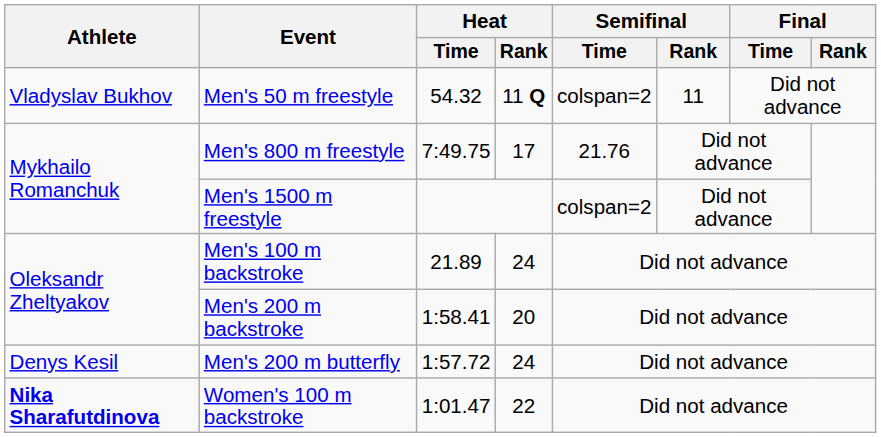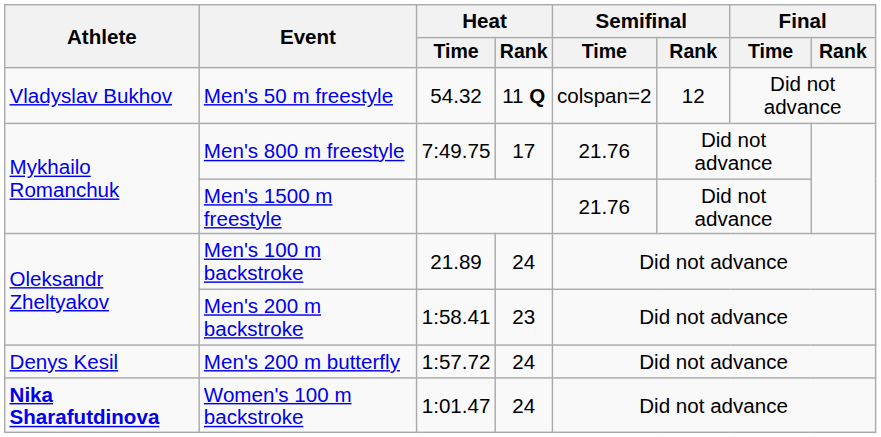(693, 96) 11 -> (693, 96) 12
(604, 207) colspan=2 -> (604, 207) 21.76
(524, 318) 20 -> (524, 318) 23
(524, 406) 22 -> (524, 406) 24
